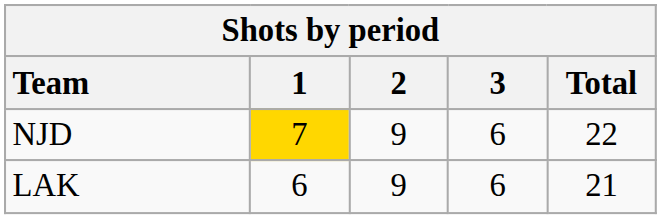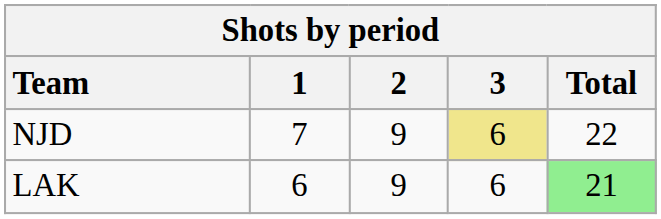(299, 133) gold background -> (299, 133) no background
(498, 133) no background -> (498, 133) khaki background
(601, 185) no background -> (601, 185) lightgreen background
